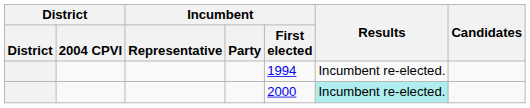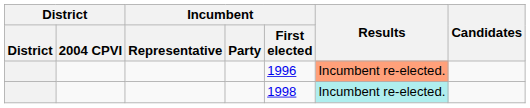(282, 71) 1994 -> (282, 71) 1996
(382, 71) no background -> (382, 71) lightsalmon background
(282, 92) 2000 -> (282, 92) 1998
